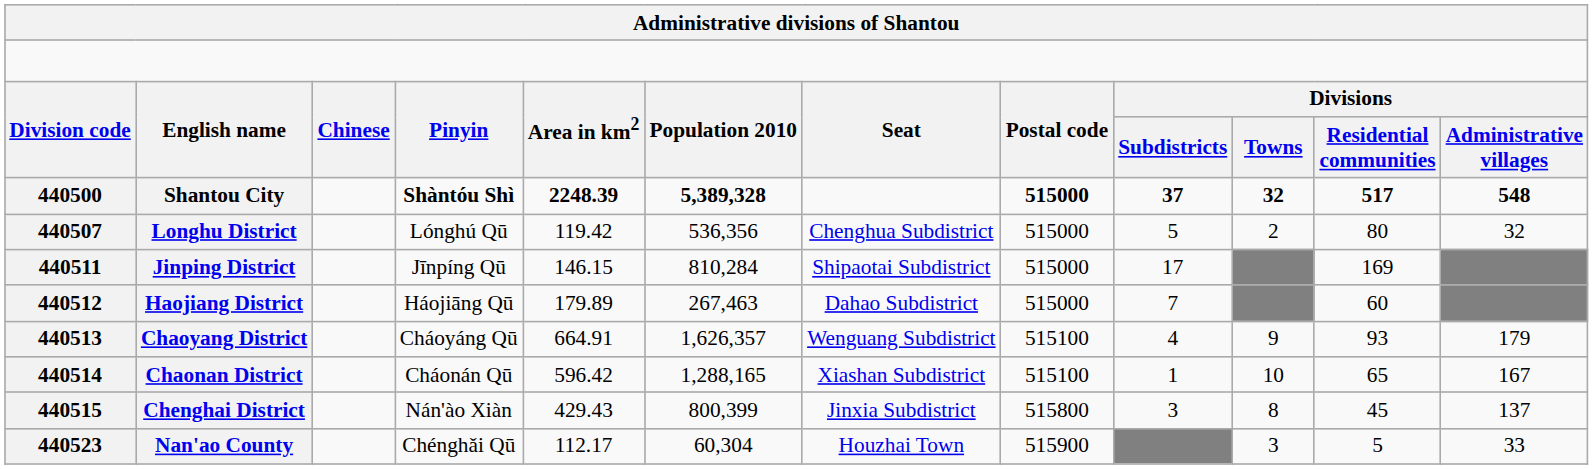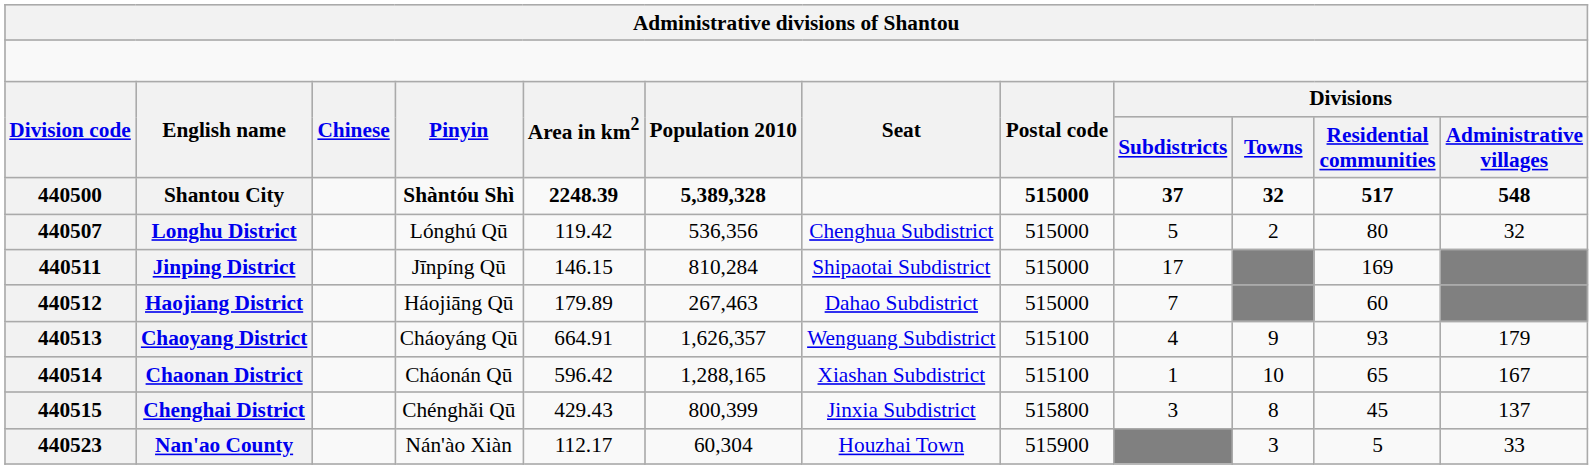(459, 410) Nán'ào Xiàn -> (459, 410) Chénghǎi Qū
(459, 445) Chénghǎi Qū -> (459, 445) Nán'ào Xiàn
